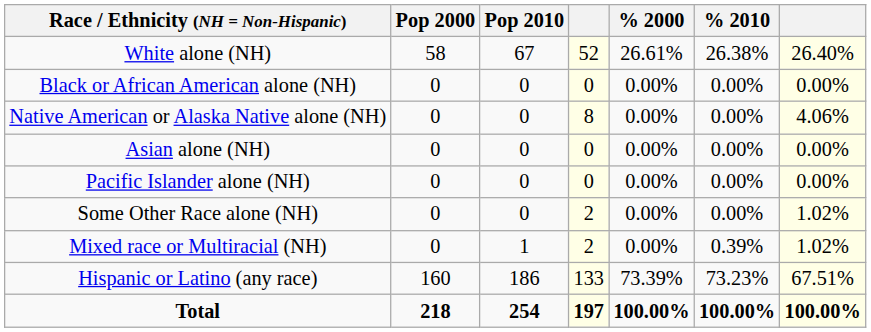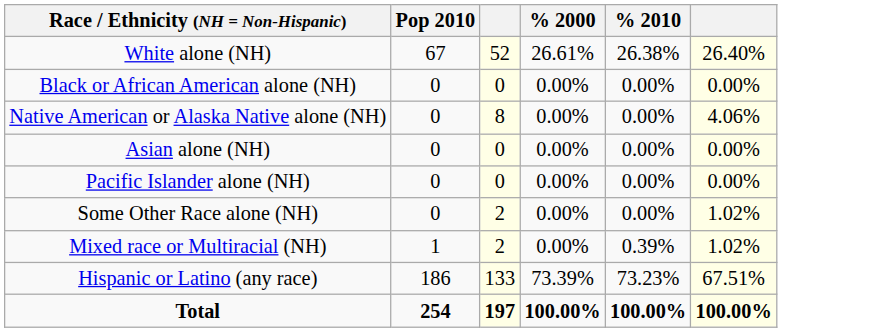- column: (435, 20)
